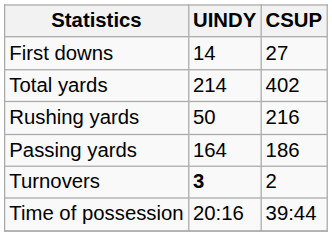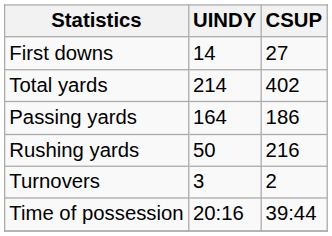rows swapped: (74, 117) <-> (73, 149)
(199, 182) bold -> (199, 182) normal
